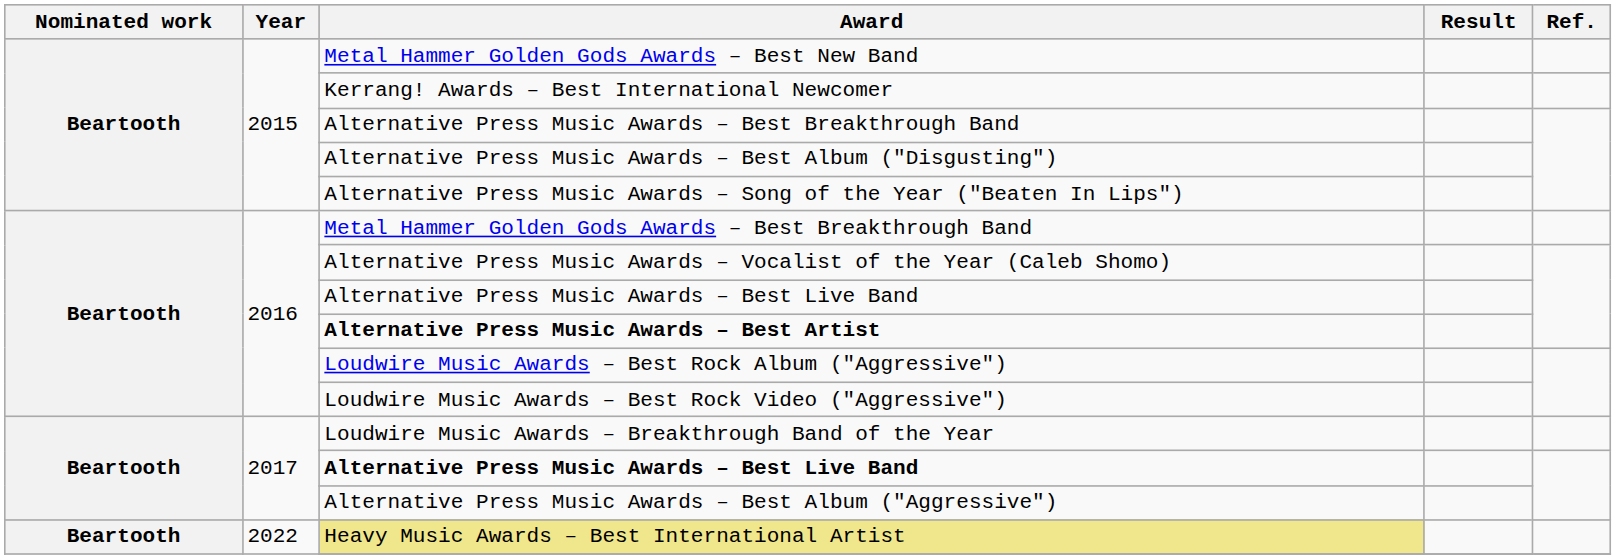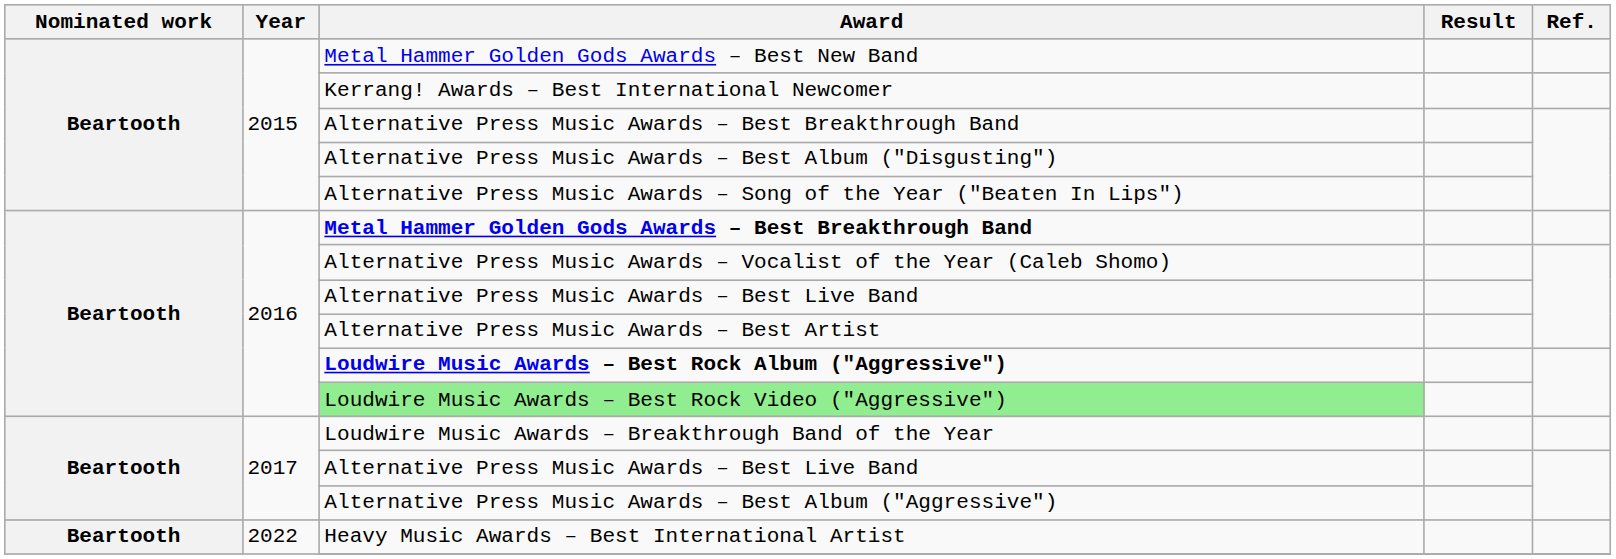(678, 228) normal -> (678, 228) bold
(602, 331) bold -> (602, 331) normal
(666, 365) normal -> (666, 365) bold
(666, 400) no background -> (666, 400) lightgreen background
(621, 468) bold -> (621, 468) normal
(615, 537) khaki background -> (615, 537) no background
